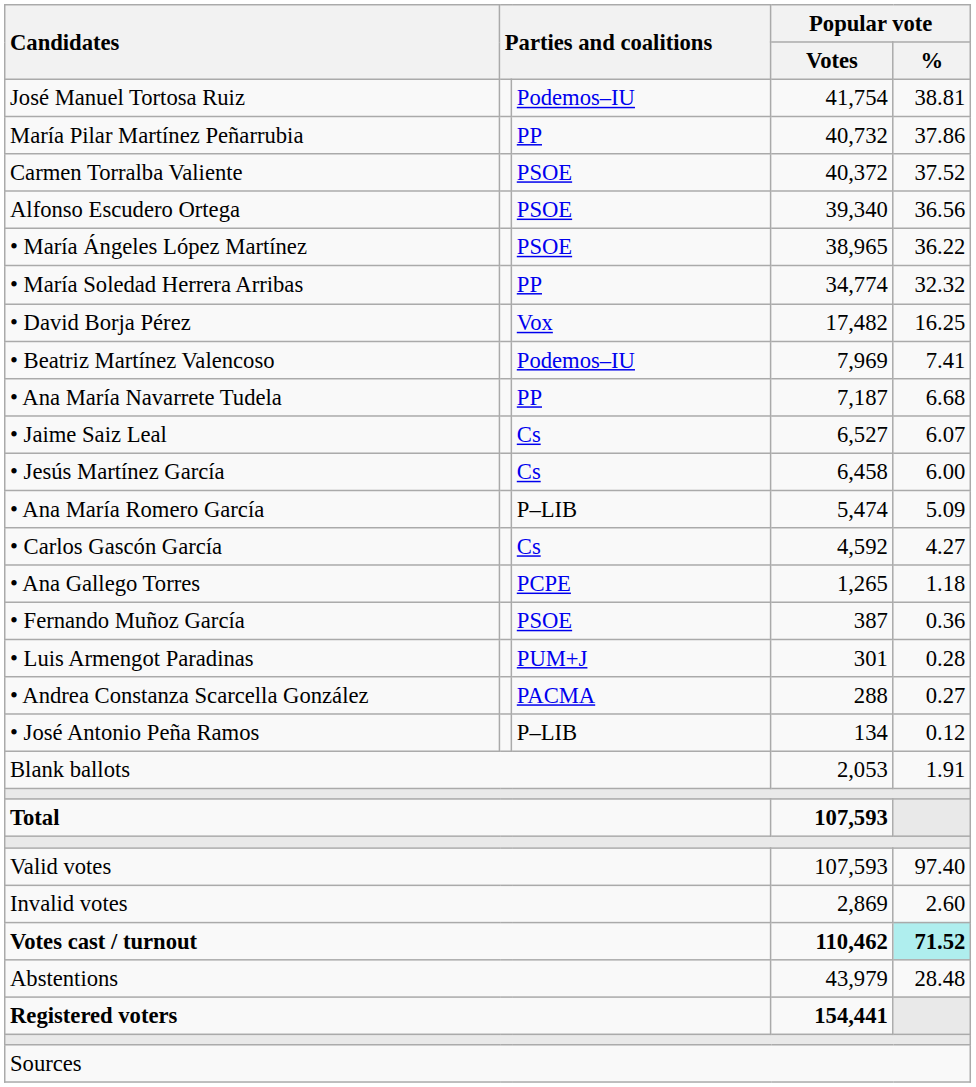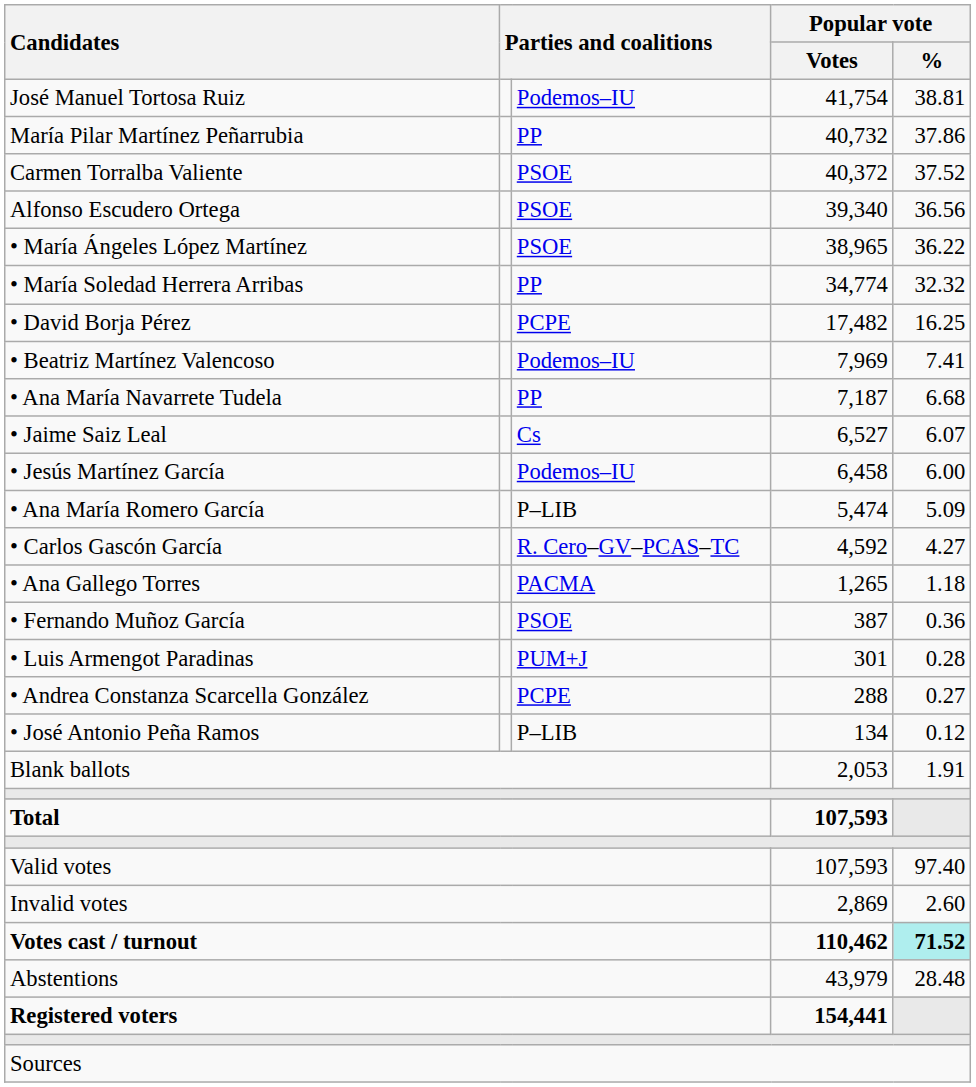(535, 322) Vox -> (544, 322) PCPE
(529, 471) Cs -> (576, 471) Podemos–IU
(529, 546) Cs -> (628, 546) R. Cero–GV–PCAS–TC
(544, 583) PCPE -> (556, 583) PACMA
(556, 695) PACMA -> (544, 695) PCPE
